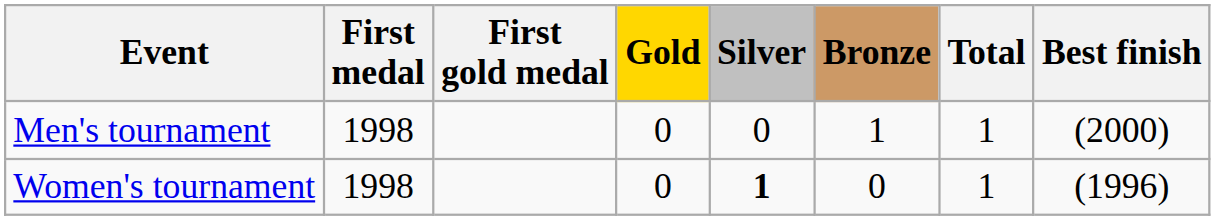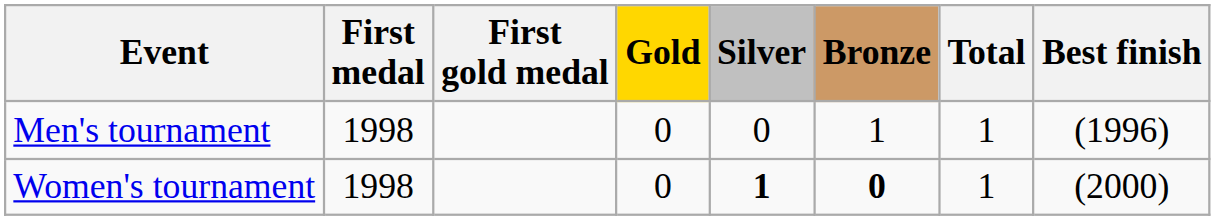(1122, 129) (2000) -> (1122, 129) (1996)
(877, 186) normal -> (877, 186) bold
(1122, 186) (1996) -> (1122, 186) (2000)
